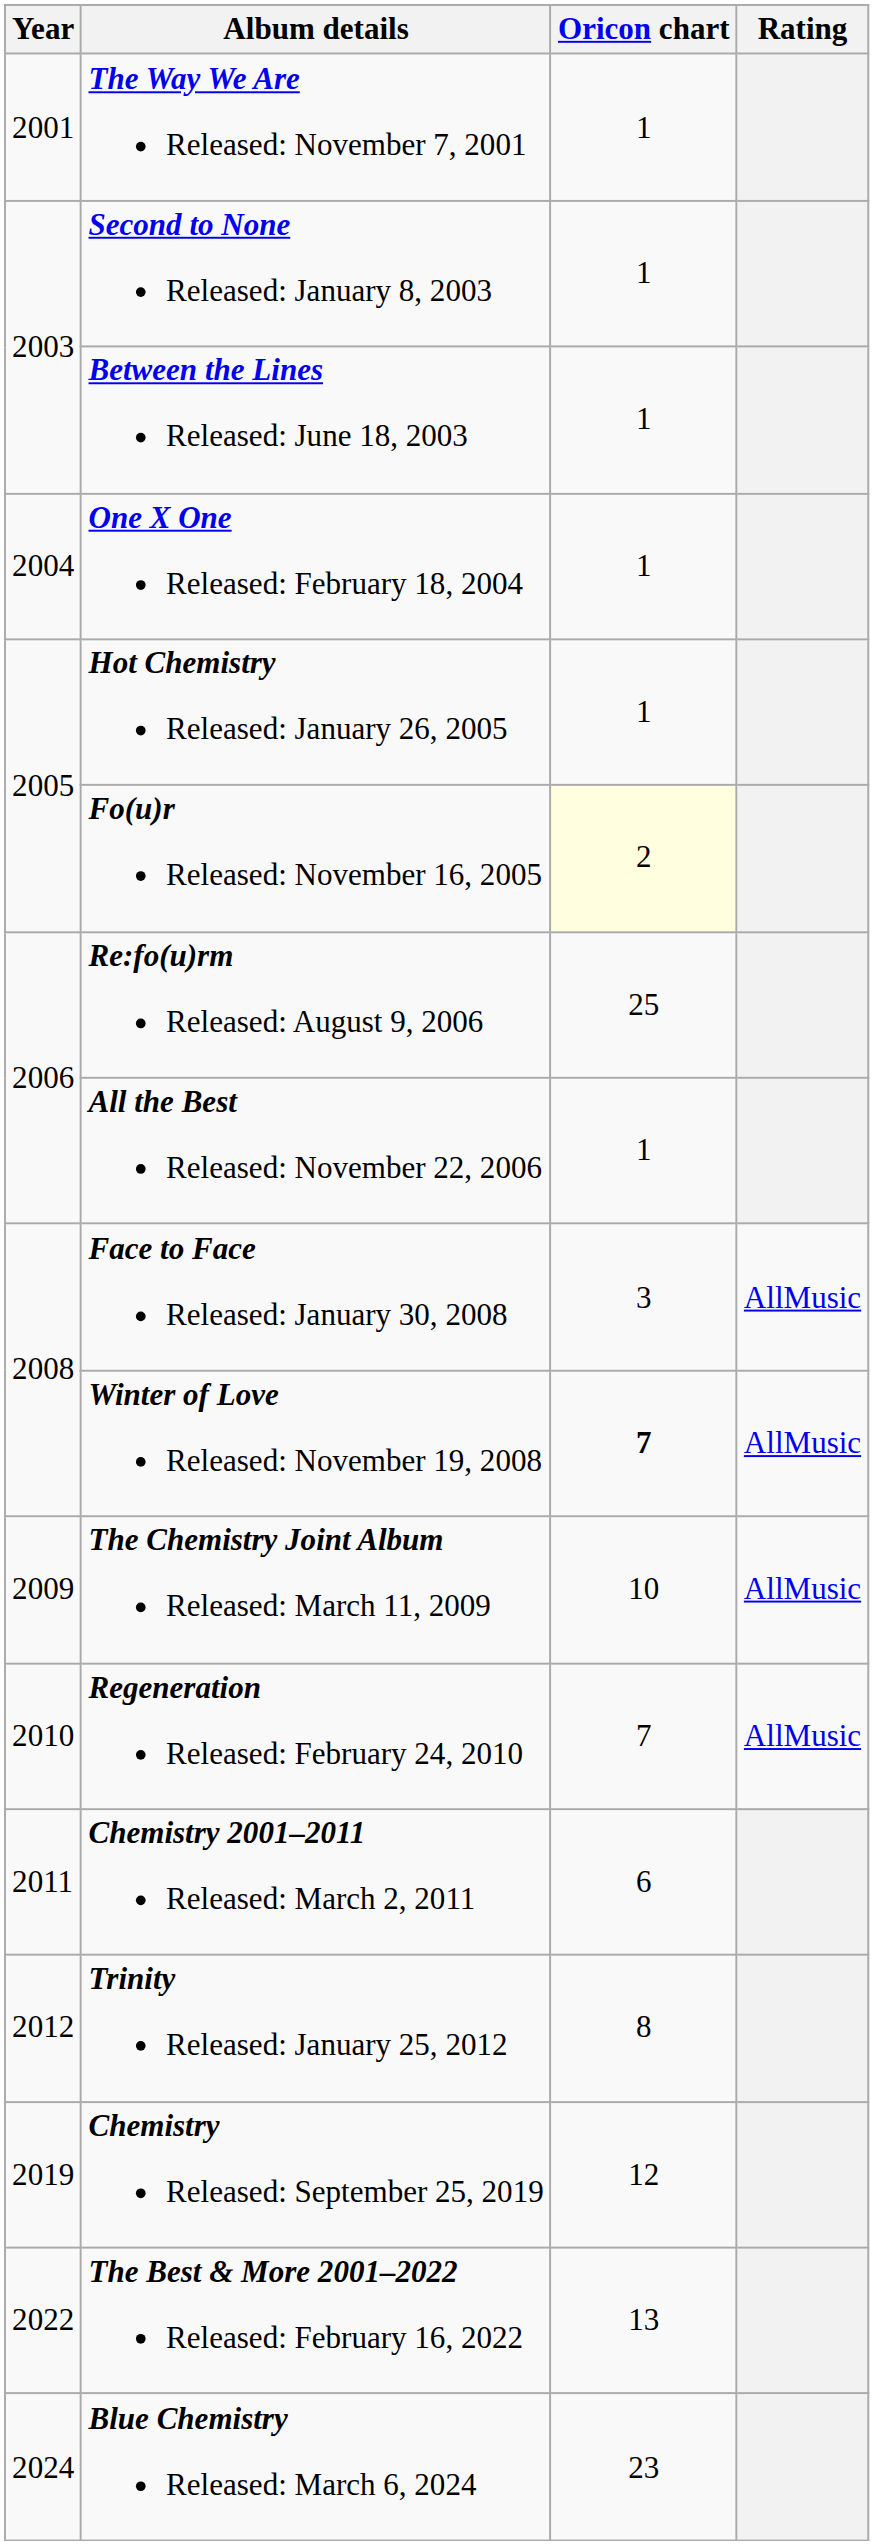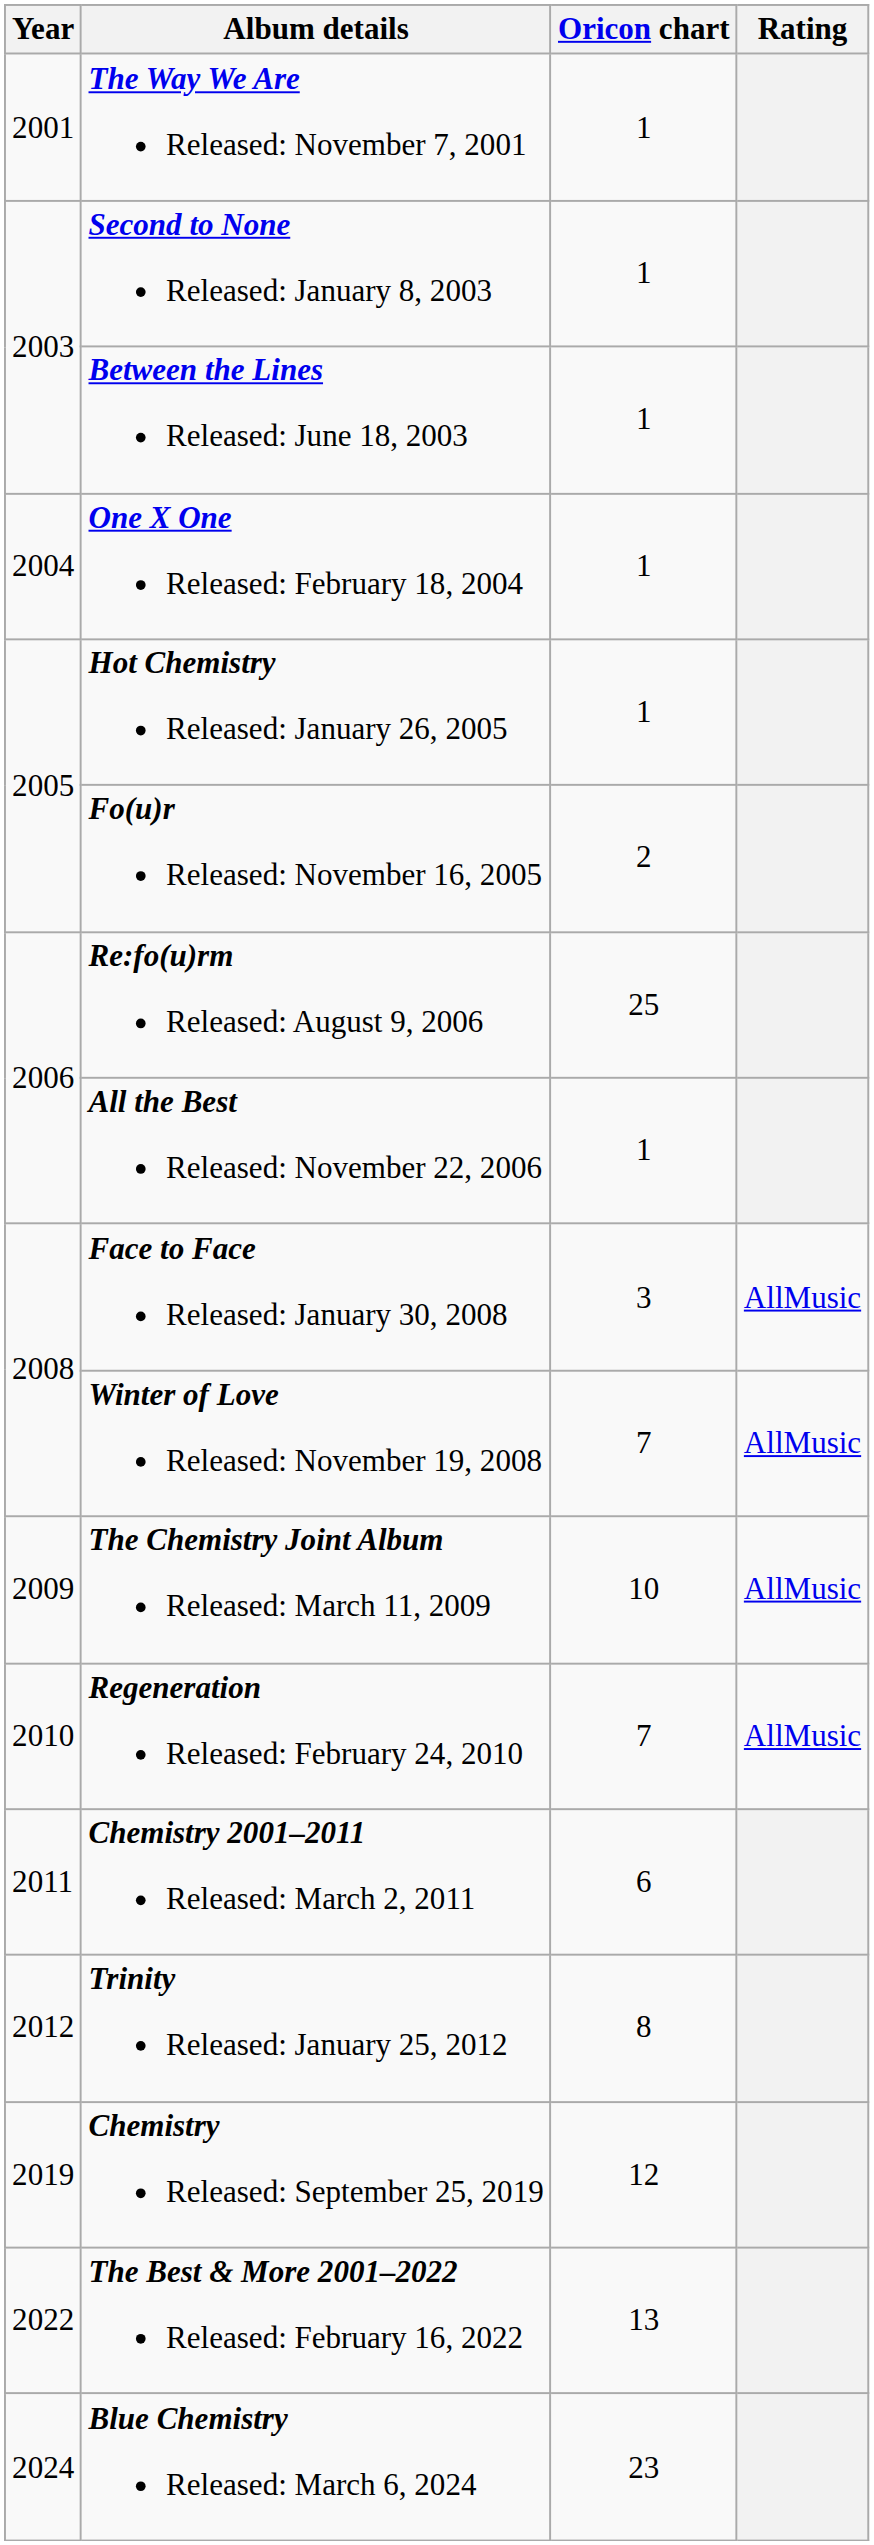(644, 857) lightyellow background -> (644, 857) no background
(644, 1442) bold -> (644, 1442) normal
